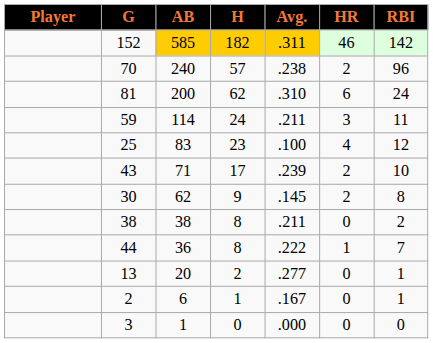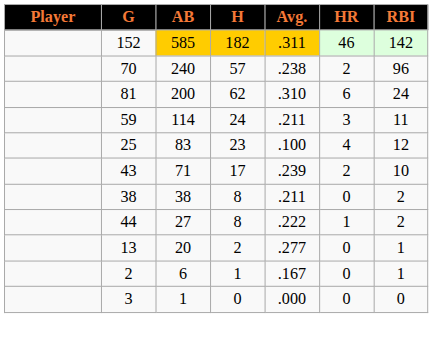- row: (129, 196)
(183, 247) 36 -> (183, 222) 27
(401, 247) 7 -> (401, 222) 2
